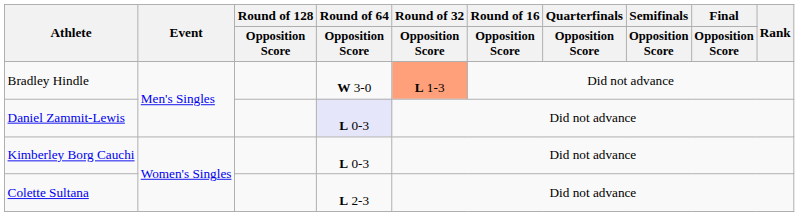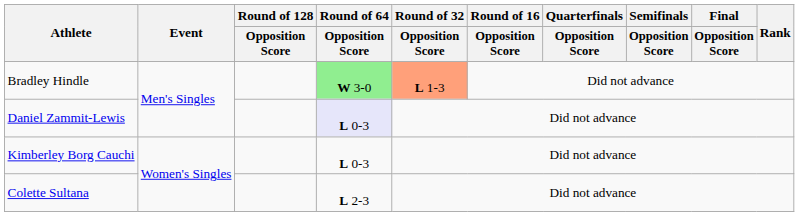(354, 88) no background -> (354, 88) lightgreen background
